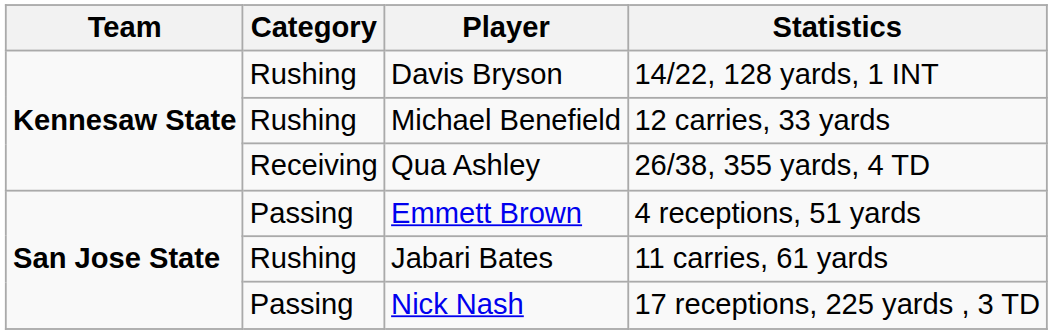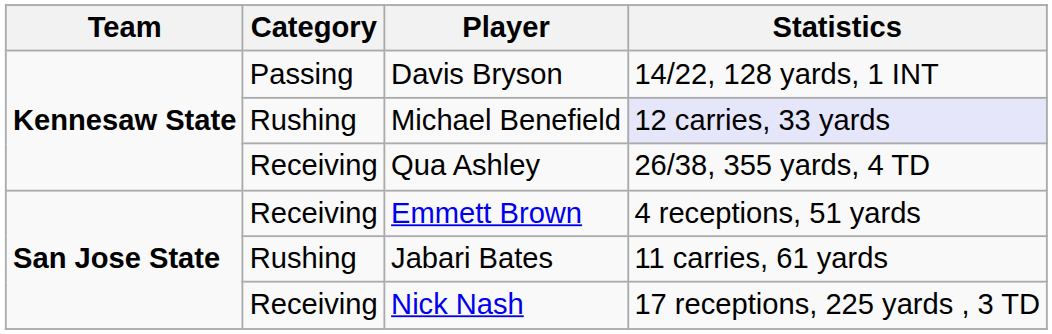(303, 73) Rushing -> (302, 73) Passing
(762, 120) no background -> (762, 120) lavender background
(302, 212) Passing -> (314, 212) Receiving
(302, 304) Passing -> (314, 304) Receiving
